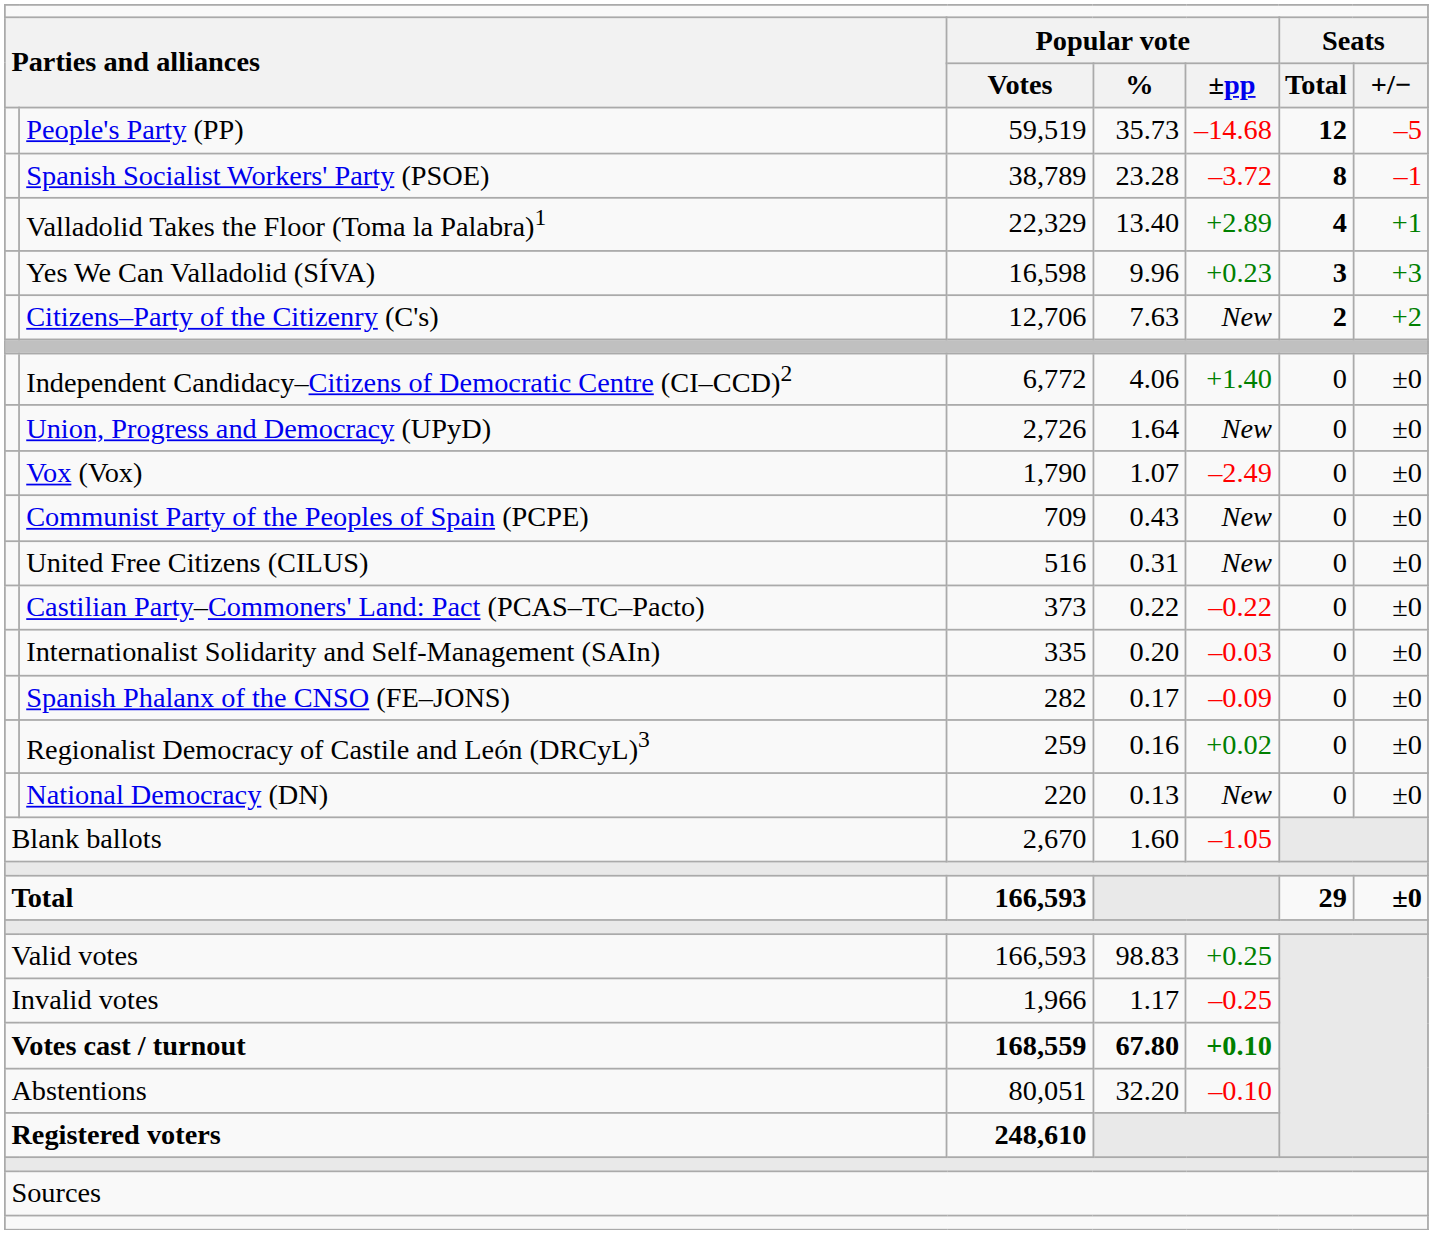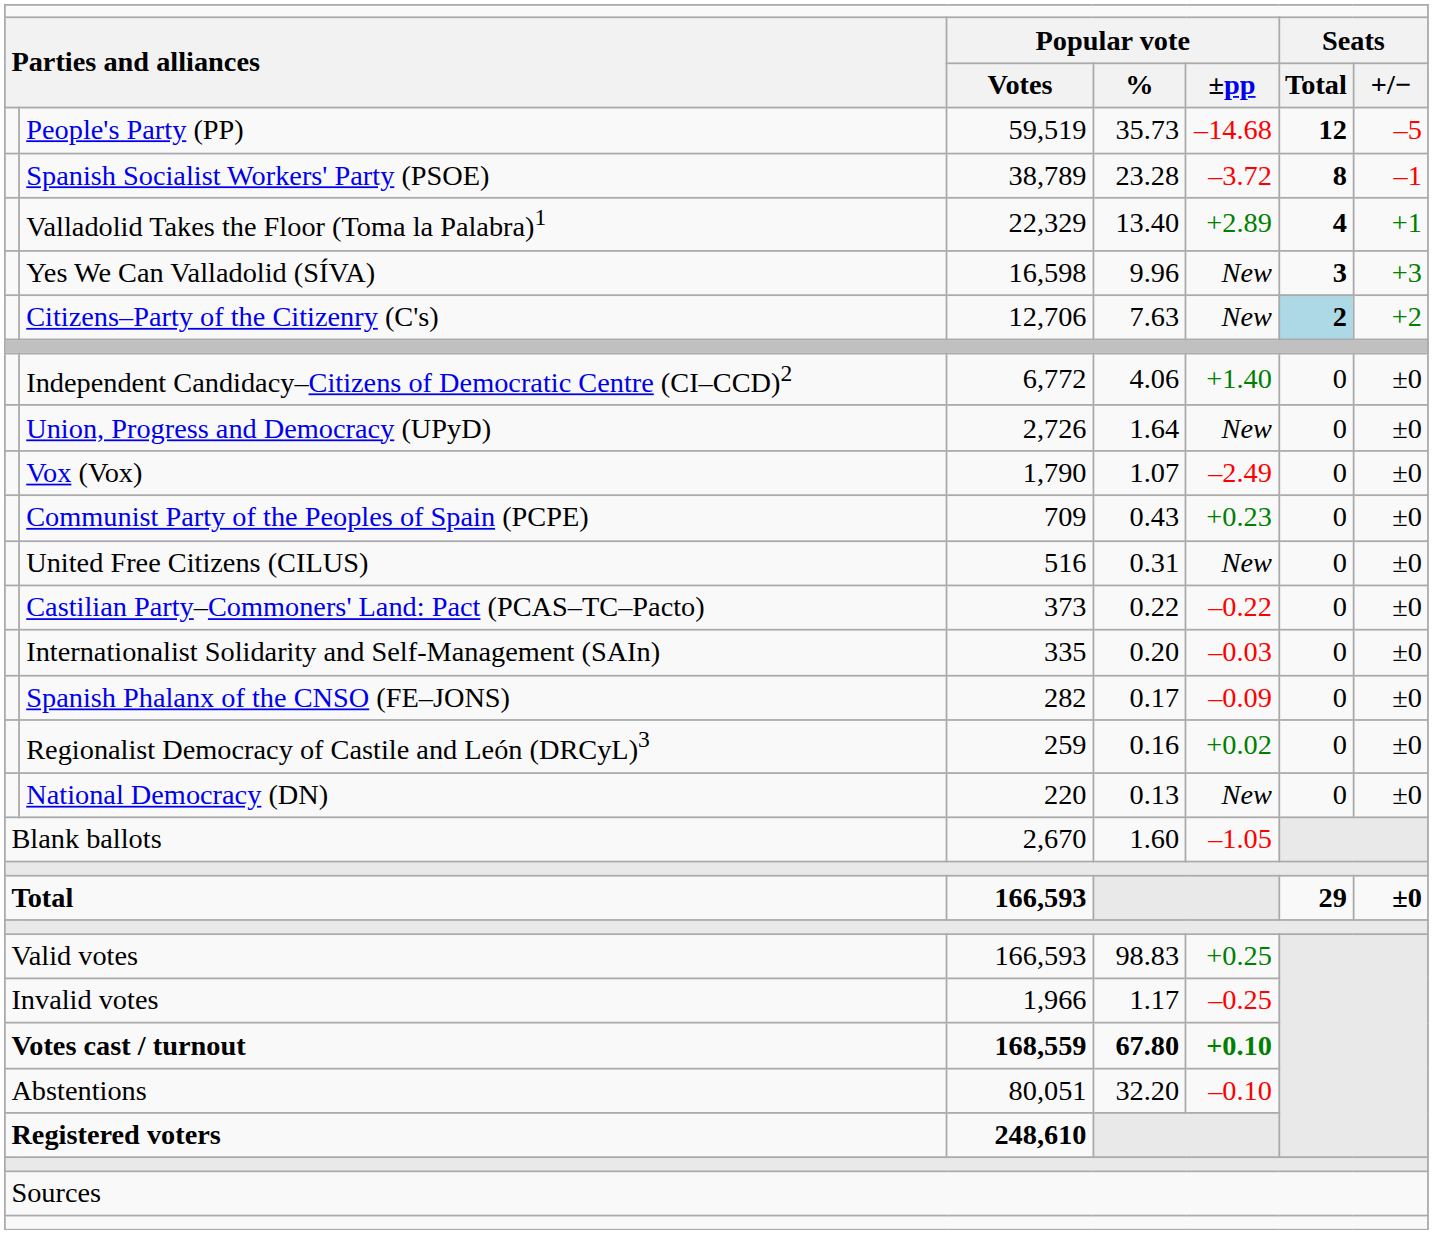(1239, 272) +0.23 -> (1247, 272) New
(1340, 317) no background -> (1340, 317) lightblue background
(1247, 517) New -> (1239, 517) +0.23
